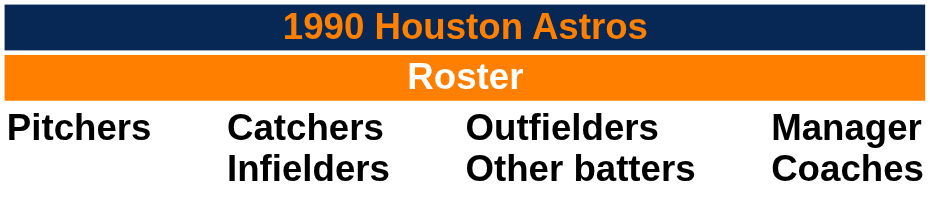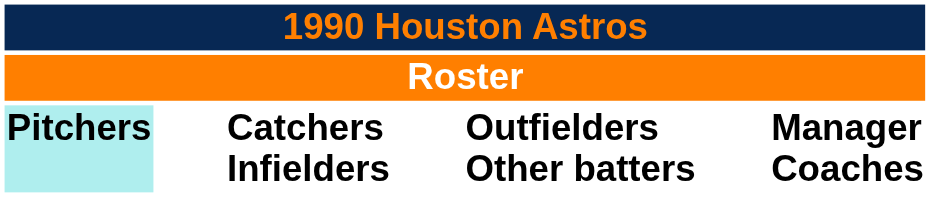(79, 127) no background -> (79, 127) paleturquoise background
